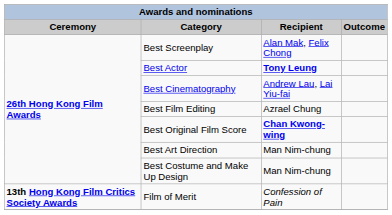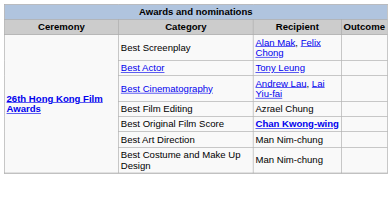(290, 68) bold -> (280, 68) normal
- row: (170, 197)
